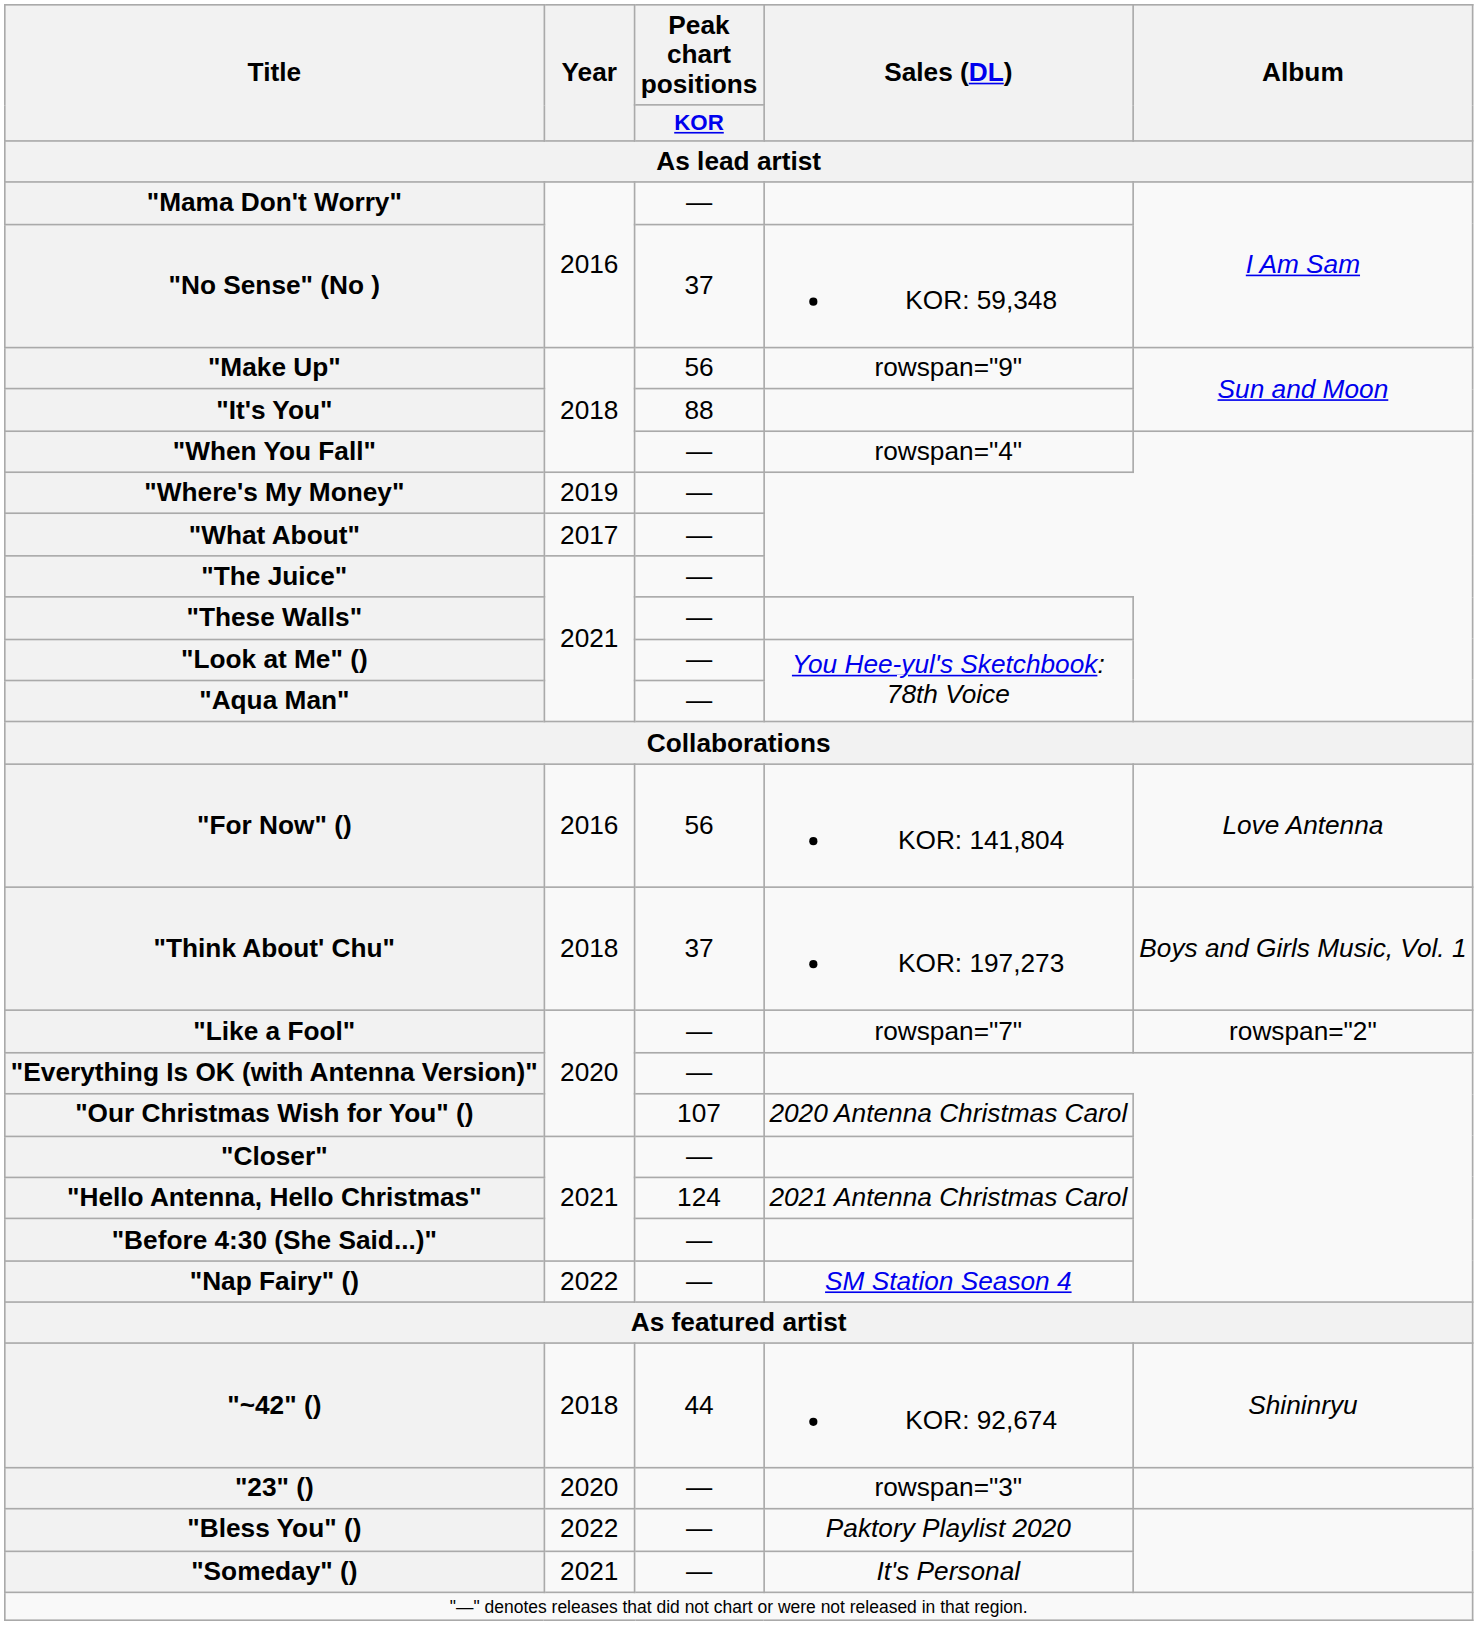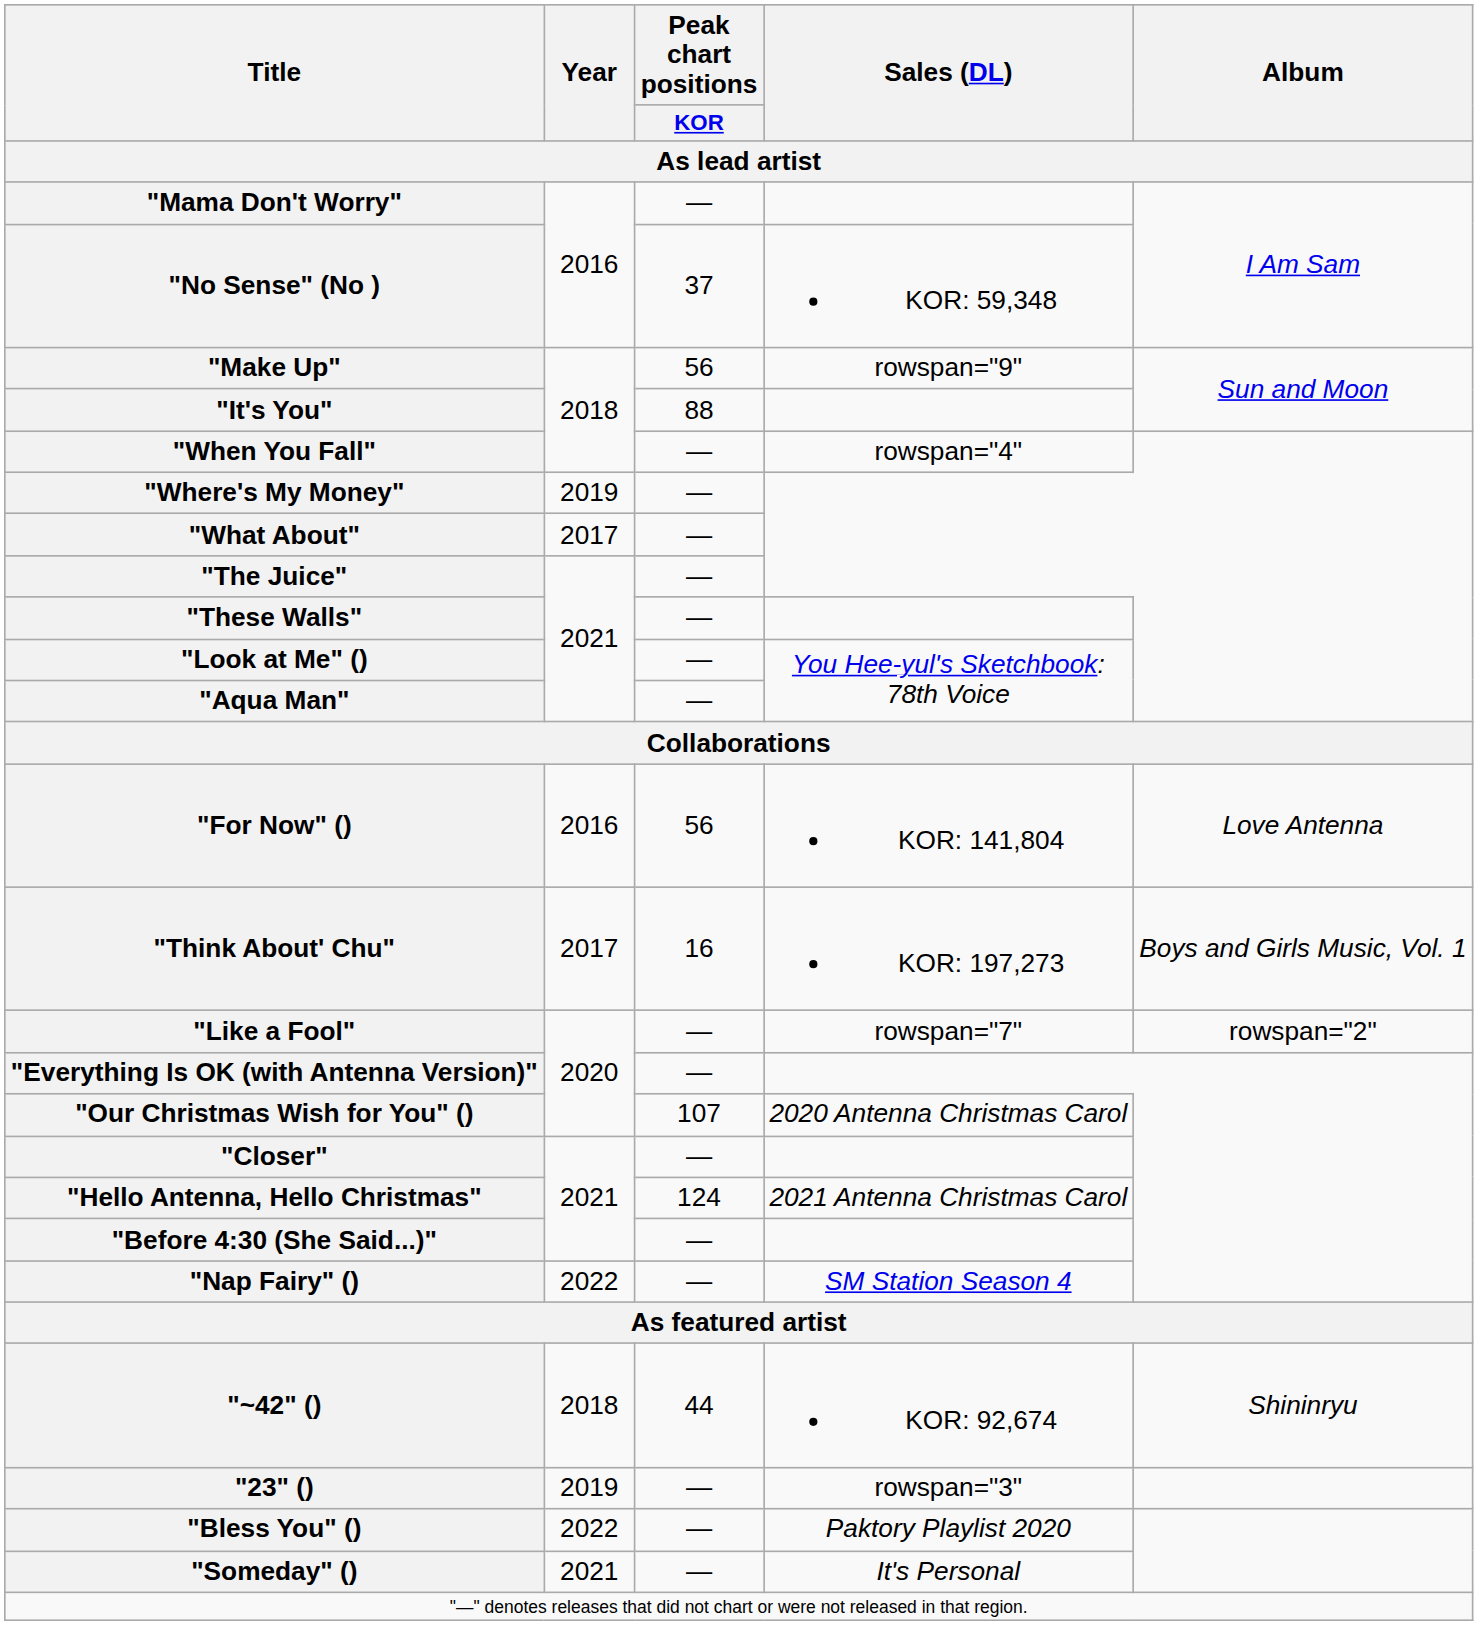(589, 948) 2018 -> (589, 948) 2017
(699, 948) 37 -> (699, 948) 16
(589, 1487) 2020 -> (589, 1487) 2019
